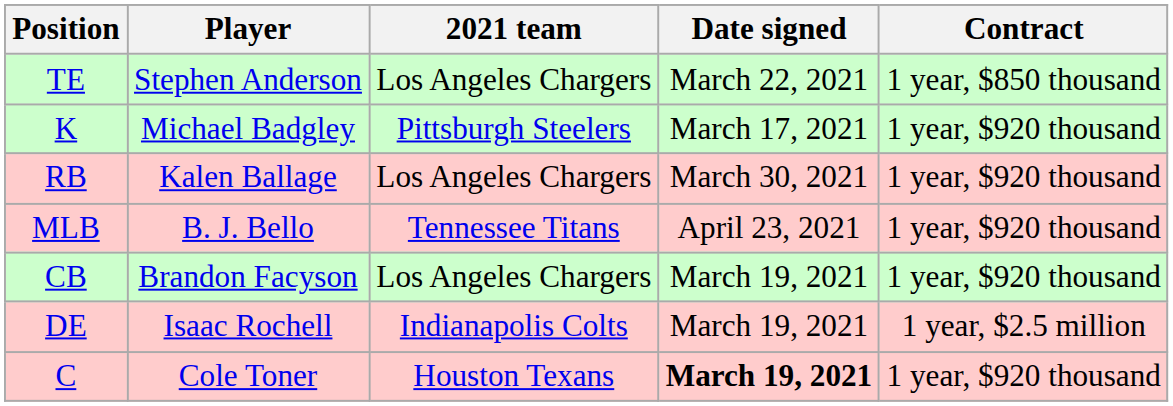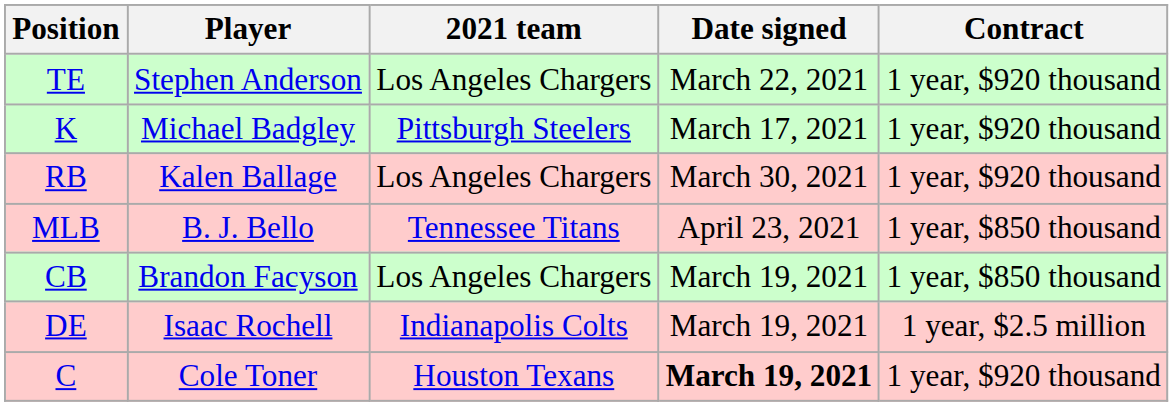(1024, 78) 1 year, $850 thousand -> (1024, 78) 1 year, $920 thousand
(1024, 227) 1 year, $920 thousand -> (1024, 227) 1 year, $850 thousand
(1024, 276) 1 year, $920 thousand -> (1024, 276) 1 year, $850 thousand
